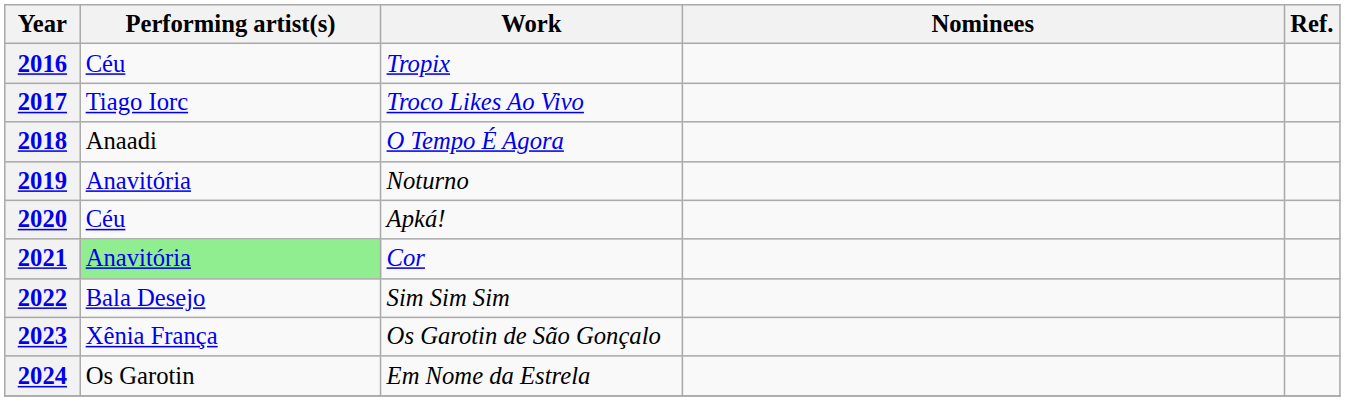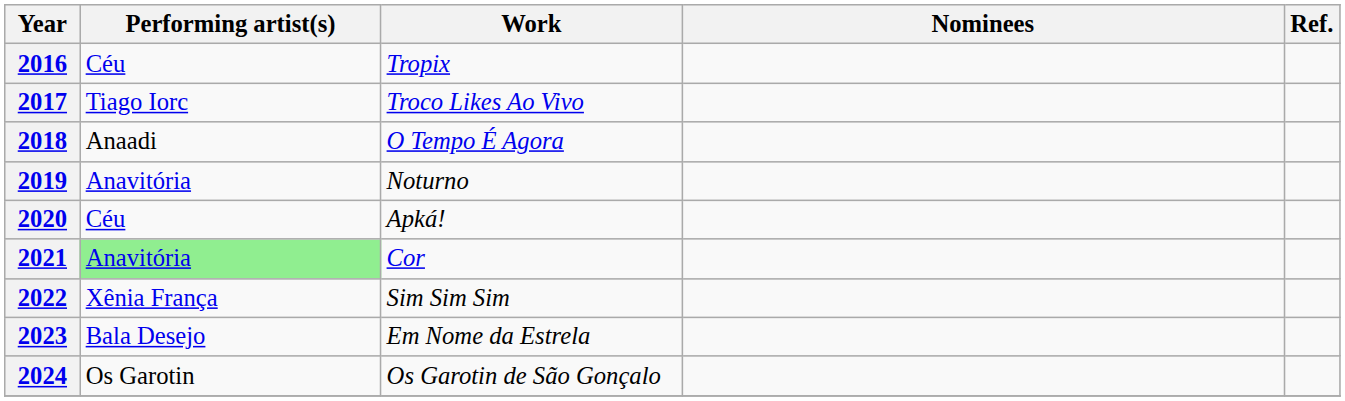(146, 297) Bala Desejo -> (152, 297) Xênia França
(152, 336) Xênia França -> (146, 336) Bala Desejo
(524, 336) Os Garotin de São Gonçalo -> (488, 336) Em Nome da Estrela
(488, 375) Em Nome da Estrela -> (524, 375) Os Garotin de São Gonçalo
